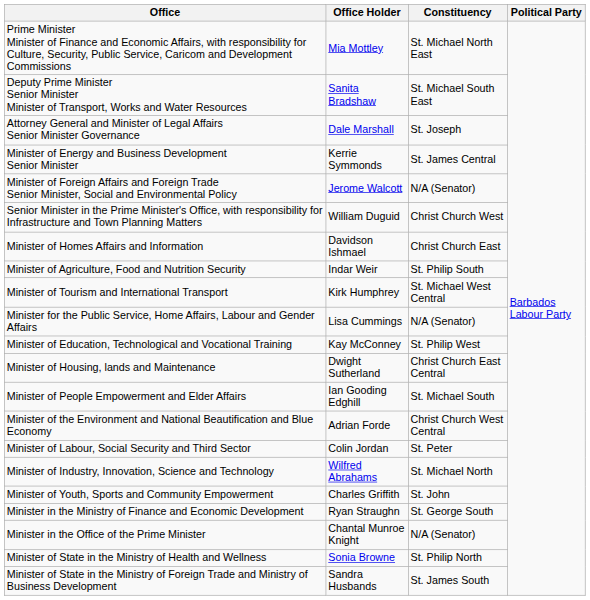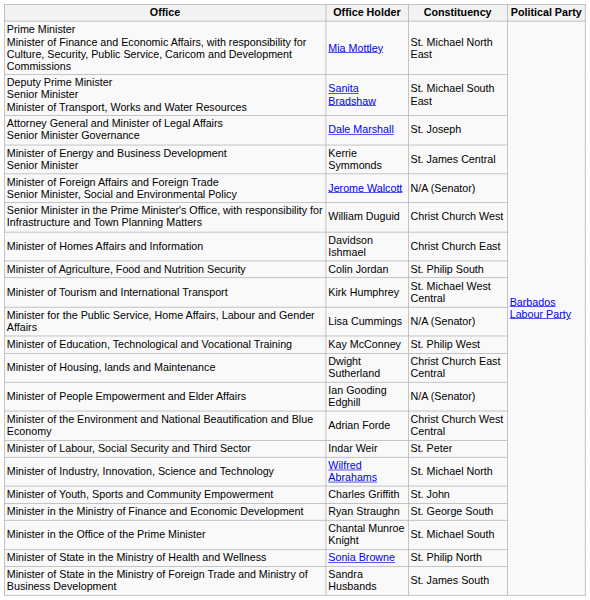(353, 269) Indar Weir -> (358, 269) Colin Jordan
(453, 396) St. Michael South -> (443, 396) N/A (Senator)
(358, 448) Colin Jordan -> (353, 448) Indar Weir
(443, 535) N/A (Senator) -> (453, 535) St. Michael South
